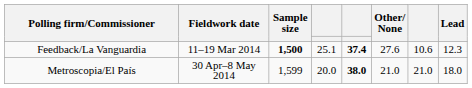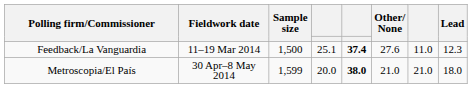(290, 50) bold -> (290, 50) normal
(423, 50) 10.6 -> (423, 50) 11.0
